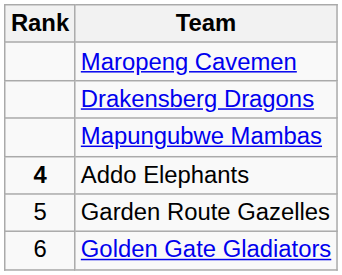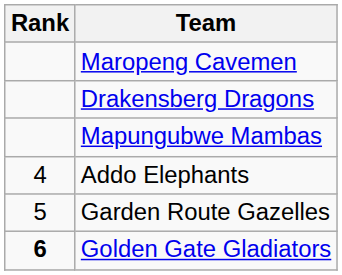(40, 174) bold -> (40, 174) normal
(40, 250) normal -> (40, 250) bold
